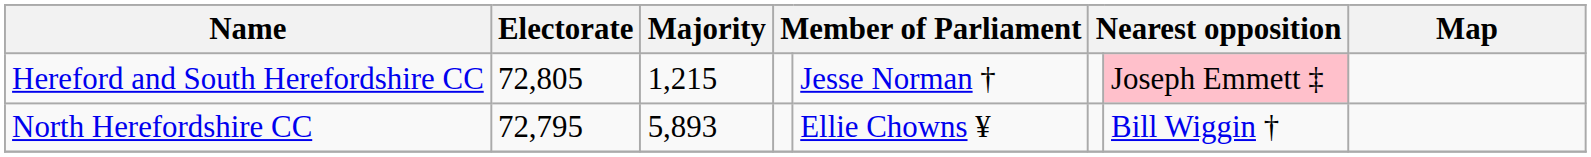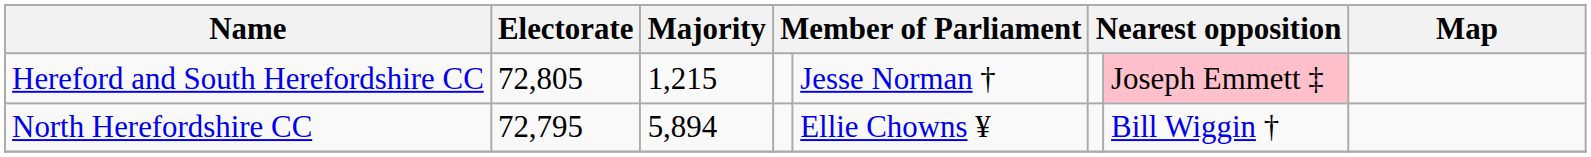(682, 126) 5,893 -> (682, 126) 5,894
